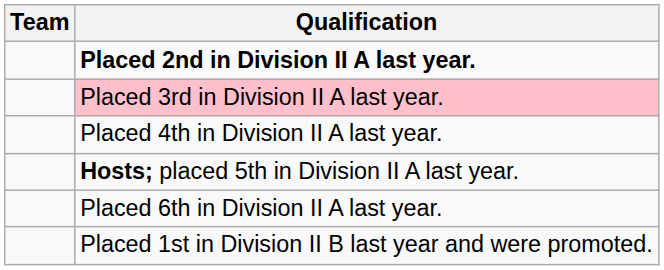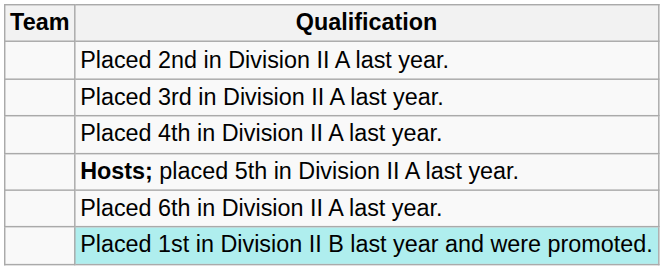(278, 60) bold -> (265, 60) normal
(262, 97) pink background -> (262, 97) no background
(366, 245) no background -> (366, 245) paleturquoise background
